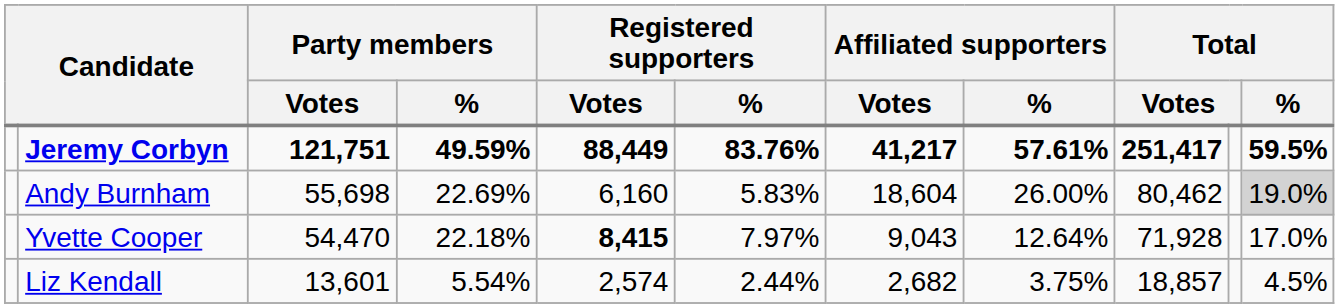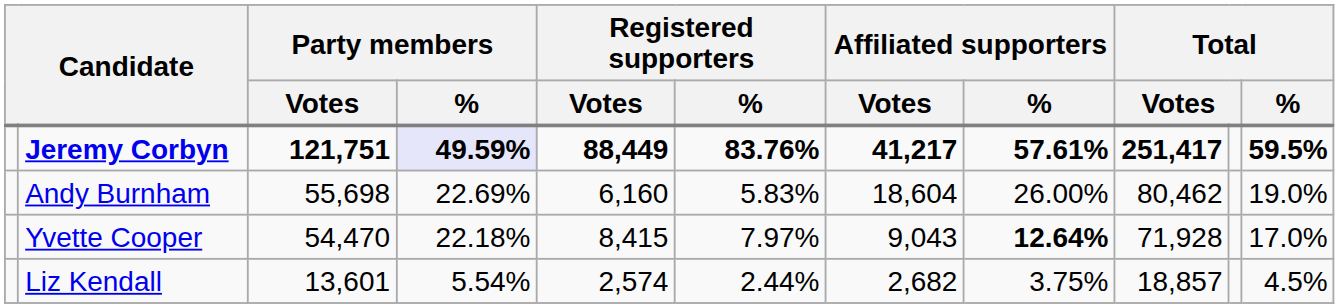(483, 149) no background -> (483, 149) lavender background
(1288, 193) lightgrey background -> (1288, 193) no background
(633, 237) bold -> (633, 237) normal
(1061, 237) normal -> (1061, 237) bold
